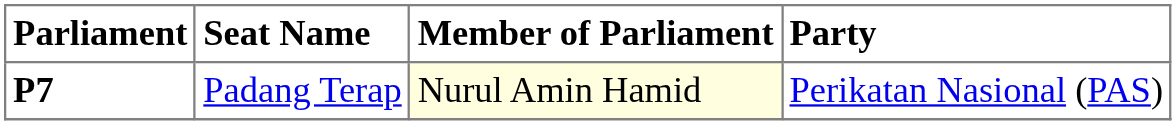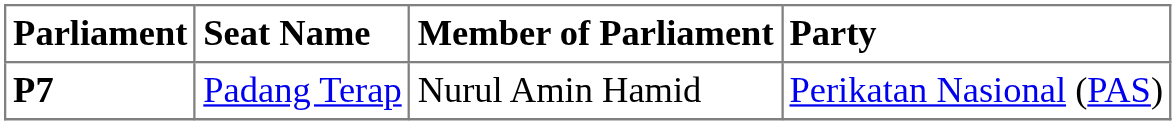(560, 90) lightyellow background -> (560, 90) no background
